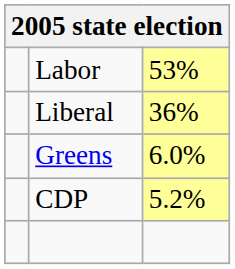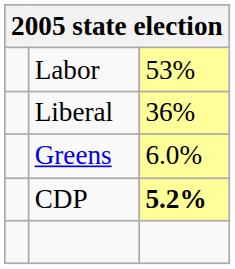(177, 198) normal -> (176, 198) bold
